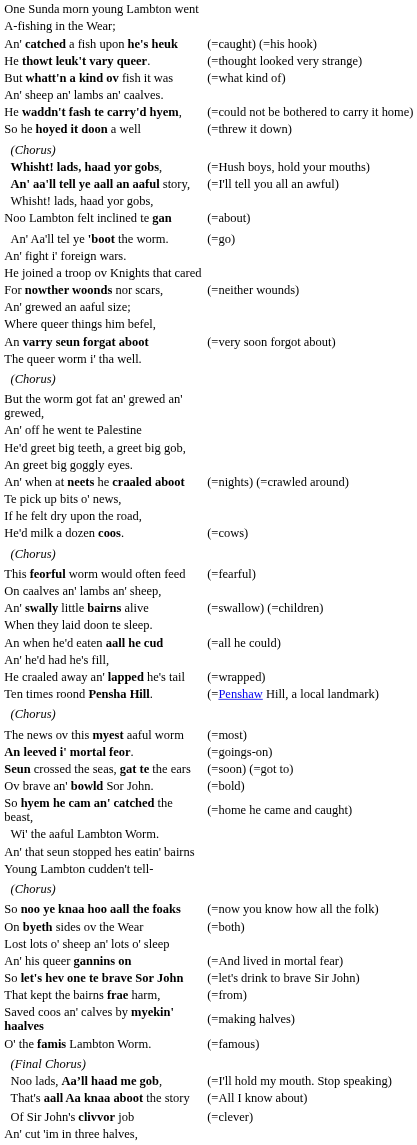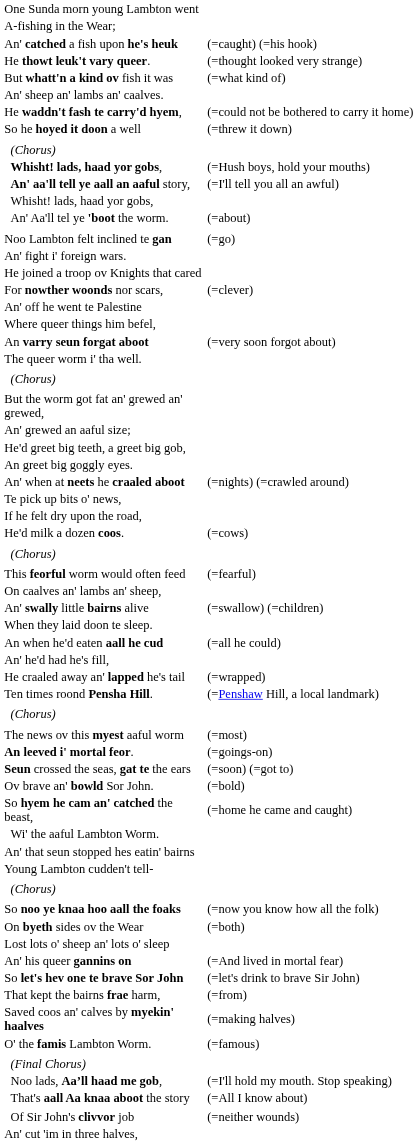(88, 218) Noo Lambton felt inclined te gan -> (86, 218) An' Aa'll tel ye 'boot the worm.
(86, 238) An' Aa'll tel ye 'boot the worm. -> (88, 238) Noo Lambton felt inclined te gan
(253, 290) (=neither wounds) -> (230, 290) (=clever)
(67, 307) An' grewed an aaful size; -> (73, 307) An' off he went te Palestine
(73, 430) An' off he went te Palestine -> (67, 430) An' grewed an aaful size;
(230, 1117) (=clever) -> (253, 1117) (=neither wounds)
